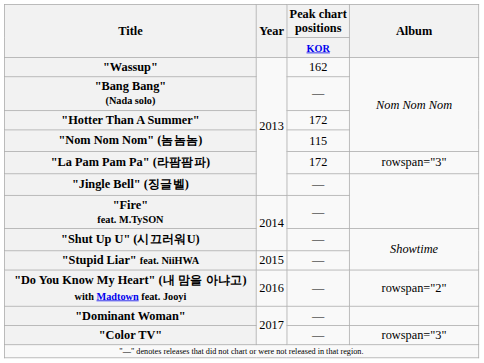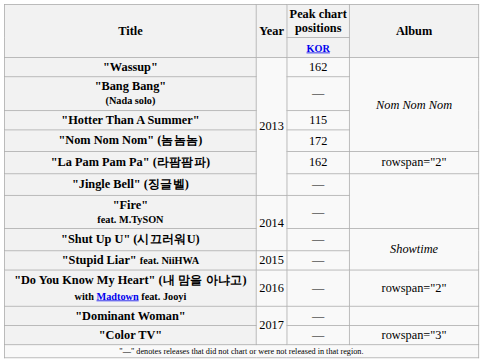(318, 120) 172 -> (318, 120) 115
(318, 140) 115 -> (318, 140) 172
(318, 162) 172 -> (318, 162) 162
(414, 162) rowspan="3" -> (414, 162) rowspan="2"
